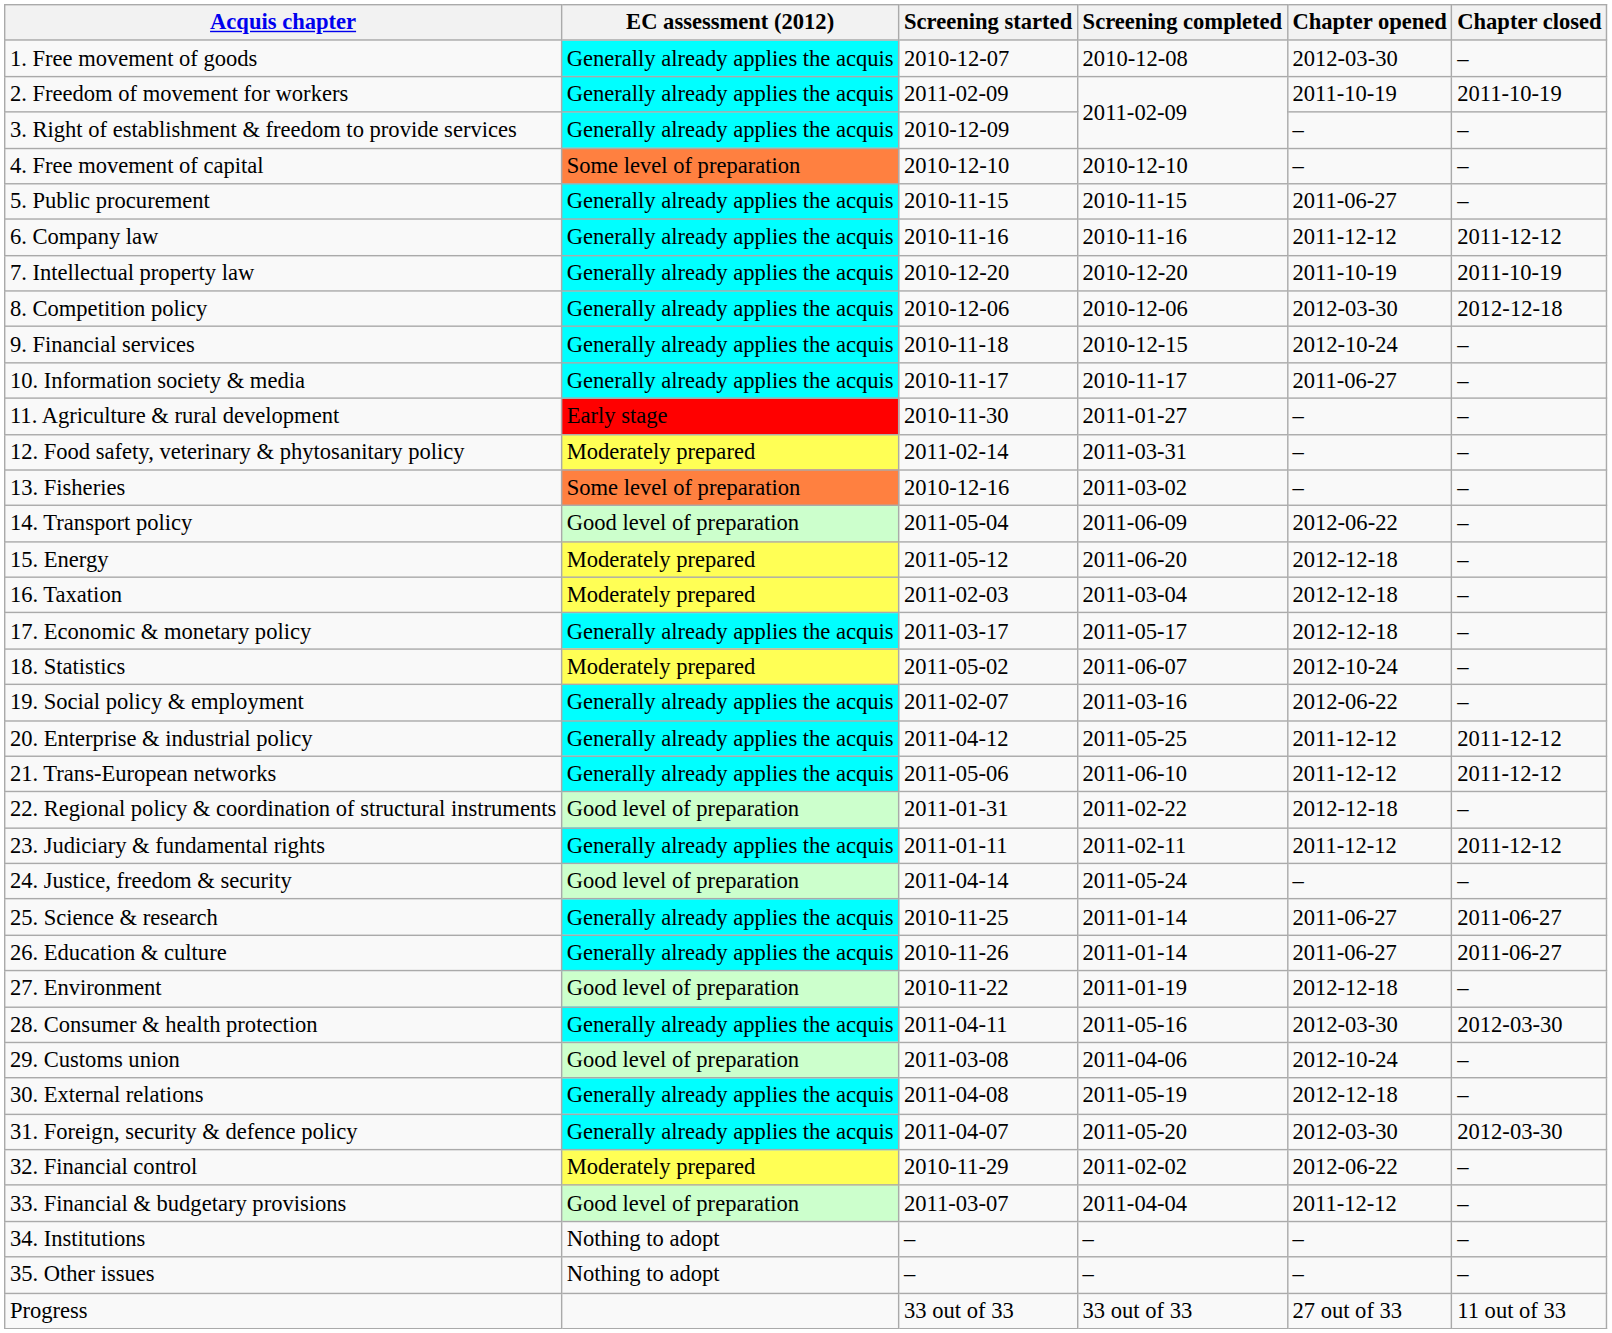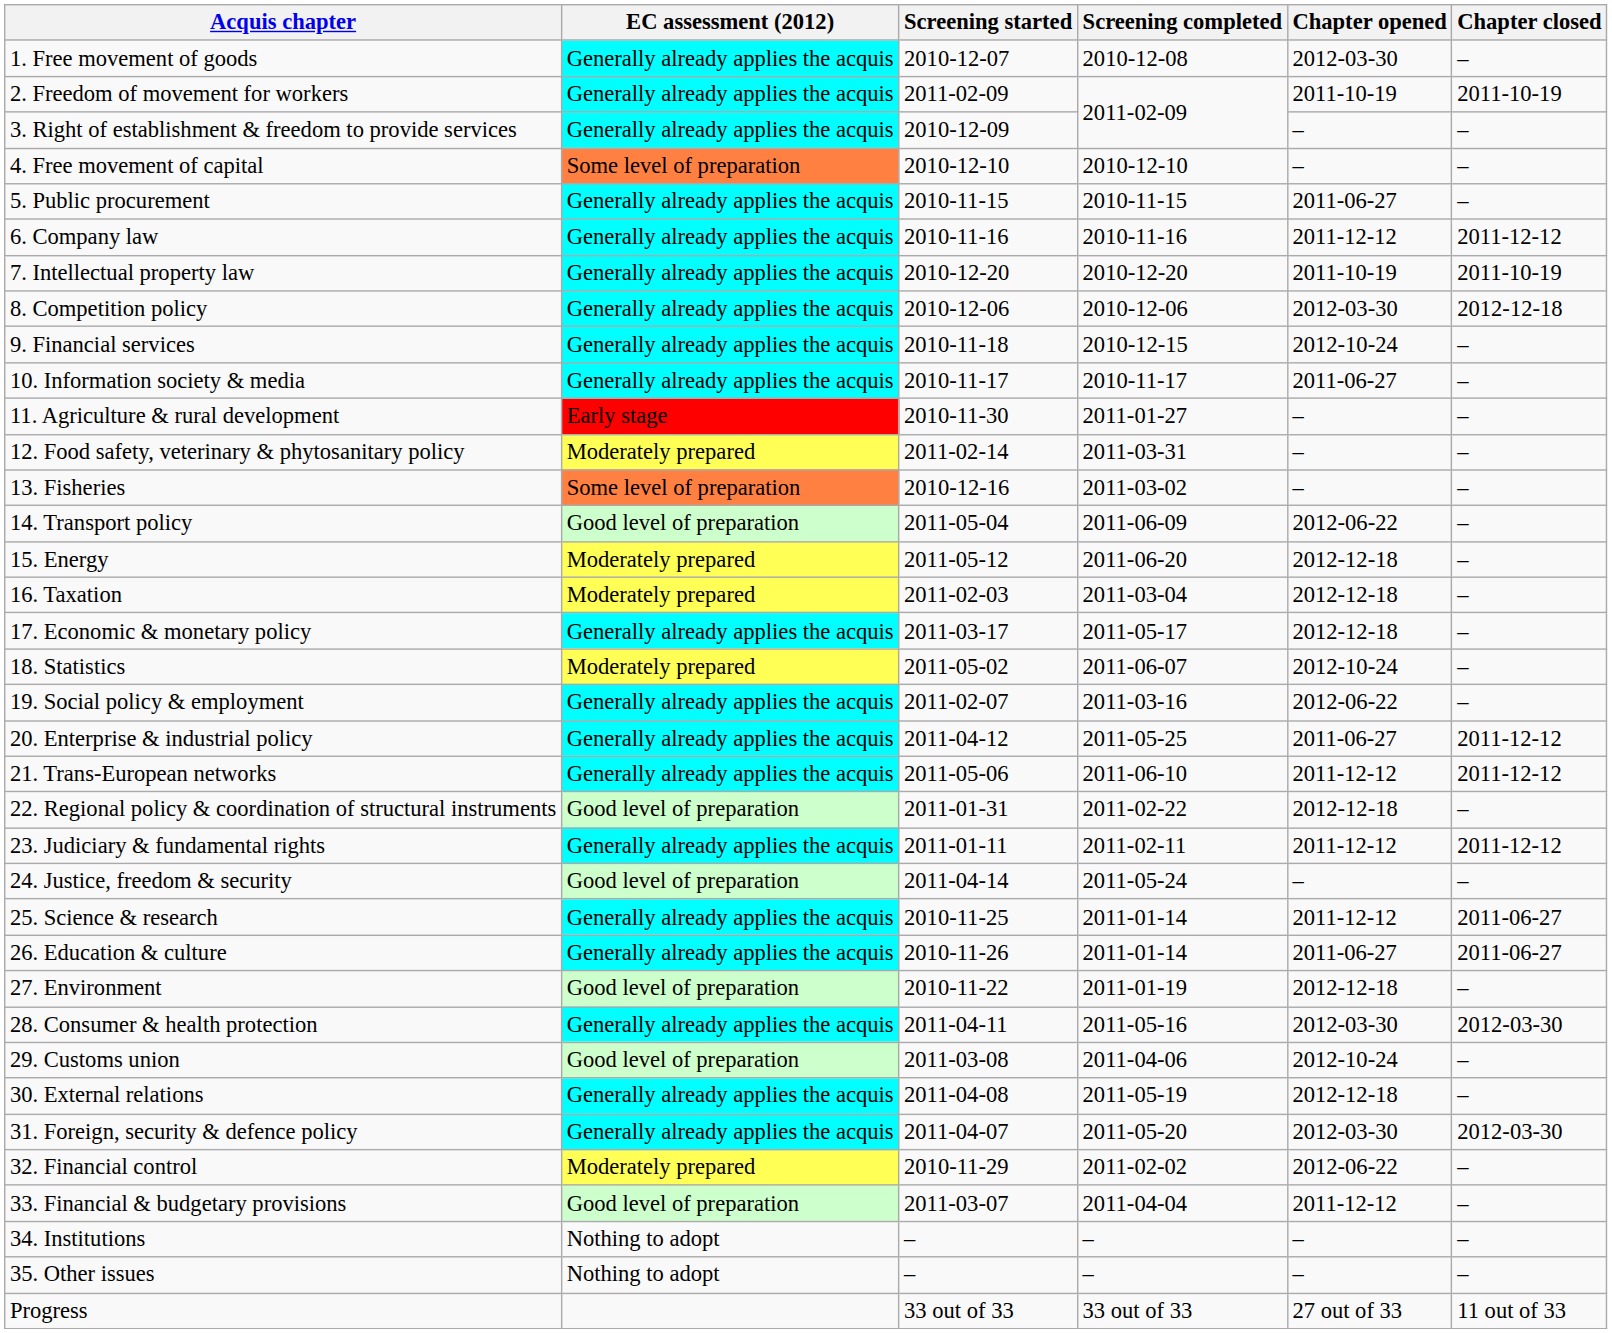(1345, 737) 2011-12-12 -> (1345, 737) 2011-06-27
(1345, 916) 2011-06-27 -> (1345, 916) 2011-12-12
